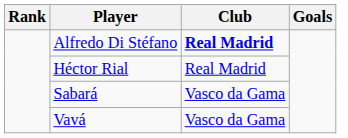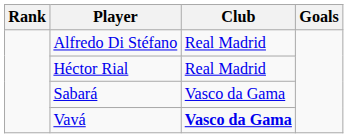(229, 42) bold -> (225, 42) normal
(235, 119) normal -> (238, 119) bold
